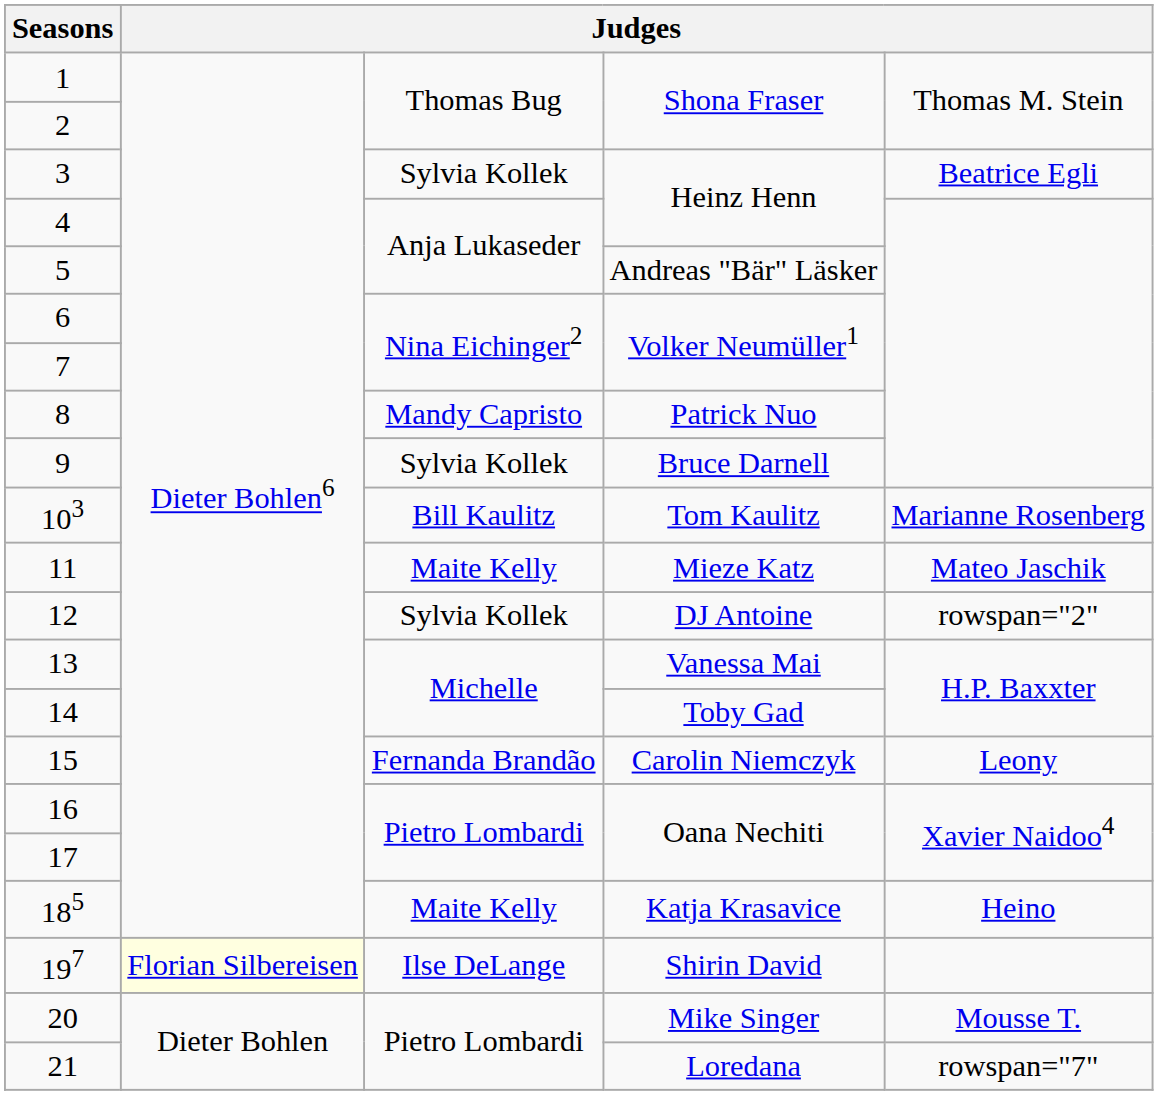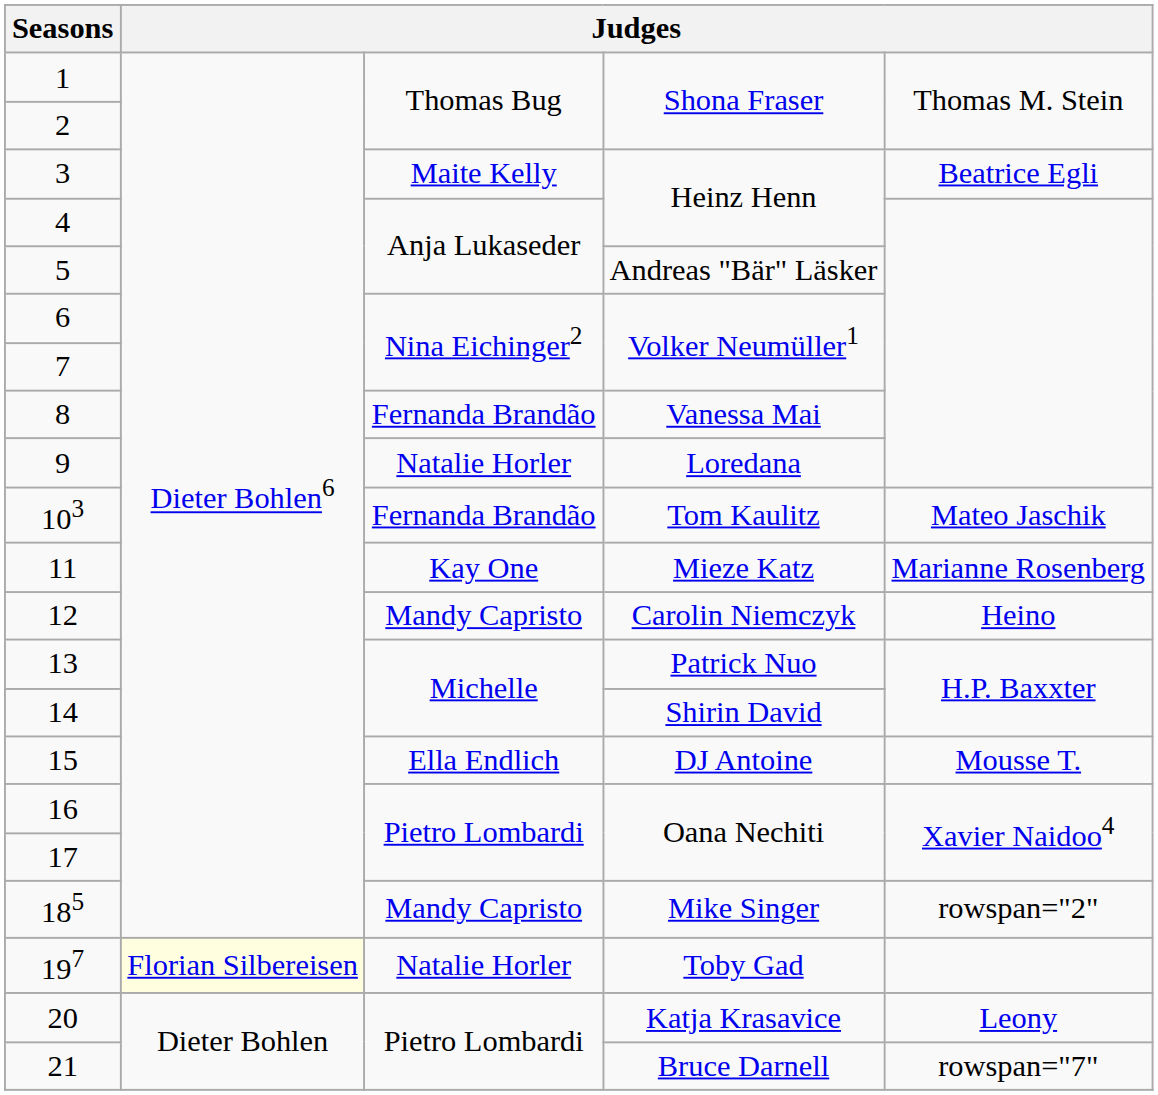(484, 173) Sylvia Kollek -> (484, 173) Maite Kelly
(484, 414) Mandy Capristo -> (484, 414) Fernanda Brandão
(744, 414) Patrick Nuo -> (744, 414) Vanessa Mai
(484, 462) Sylvia Kollek -> (484, 462) Natalie Horler
(744, 462) Bruce Darnell -> (744, 462) Loredana
(484, 514) Bill Kaulitz -> (484, 514) Fernanda Brandão
(1018, 514) Marianne Rosenberg -> (1018, 514) Mateo Jaschik
(484, 567) Maite Kelly -> (484, 567) Kay One
(1018, 567) Mateo Jaschik -> (1018, 567) Marianne Rosenberg
(484, 615) Sylvia Kollek -> (484, 615) Mandy Capristo
(744, 615) DJ Antoine -> (744, 615) Carolin Niemczyk
(1018, 615) rowspan="2" -> (1018, 615) Heino
(744, 663) Vanessa Mai -> (744, 663) Patrick Nuo
(744, 711) Toby Gad -> (744, 711) Shirin David
(484, 760) Fernanda Brandão -> (484, 760) Ella Endlich
(744, 760) Carolin Niemczyk -> (744, 760) DJ Antoine
(1018, 760) Leony -> (1018, 760) Mousse T.
(484, 908) Maite Kelly -> (484, 908) Mandy Capristo
(744, 908) Katja Krasavice -> (744, 908) Mike Singer
(1018, 908) Heino -> (1018, 908) rowspan="2"
(484, 965) Ilse DeLange -> (484, 965) Natalie Horler
(744, 965) Shirin David -> (744, 965) Toby Gad
(744, 1017) Mike Singer -> (744, 1017) Katja Krasavice
(1018, 1017) Mousse T. -> (1018, 1017) Leony
(744, 1065) Loredana -> (744, 1065) Bruce Darnell
